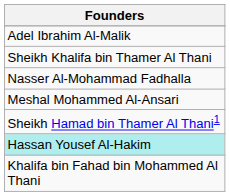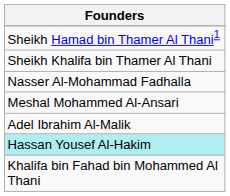(69, 36) Adel Ibrahim Al-Malik -> (114, 38) Sheikh Hamad bin Thamer Al Thani1
(114, 122) Sheikh Hamad bin Thamer Al Thani1 -> (69, 124) Adel Ibrahim Al-Malik
